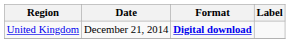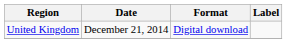(212, 30) bold -> (211, 30) normal
